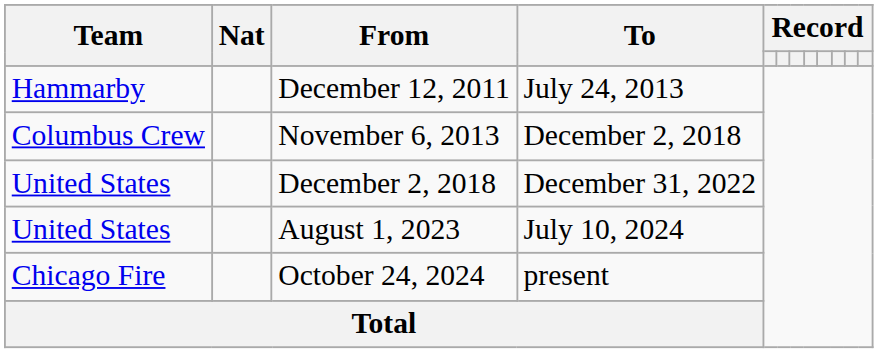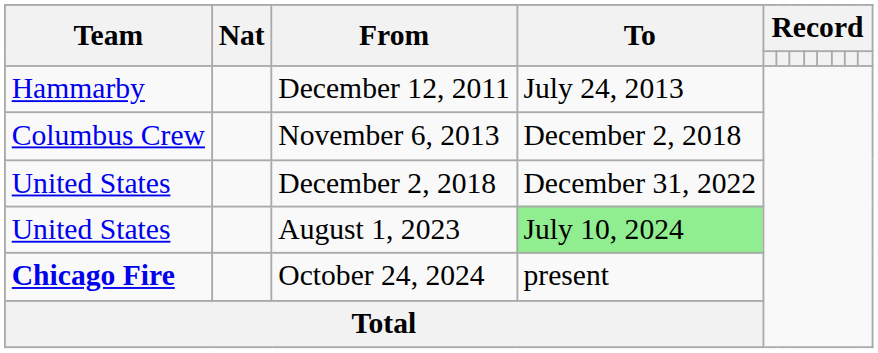(604, 229) no background -> (604, 229) lightgreen background
(89, 276) normal -> (93, 276) bold
